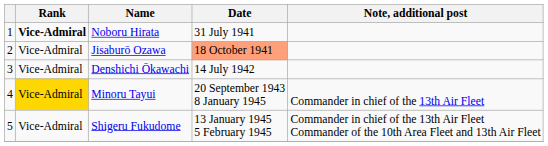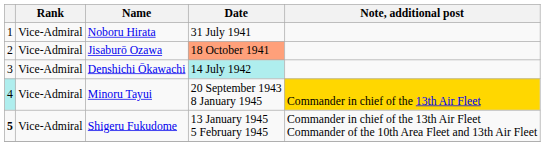(52, 32) bold -> (50, 32) normal
(225, 69) no background -> (221, 69) paleturquoise background
(10, 94) no background -> (10, 94) paleturquoise background
(50, 94) gold background -> (50, 94) no background
(387, 100) no background -> (384, 100) gold background
(10, 126) normal -> (10, 126) bold
